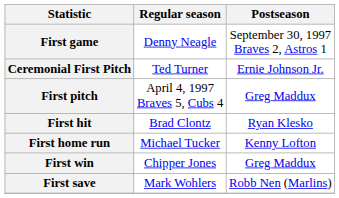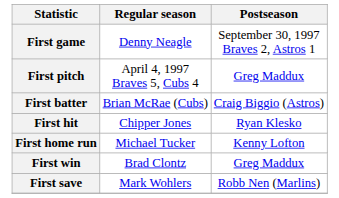- row: (69, 68)
+ row: (56, 103)
(180, 123) Brad Clontz -> (155, 123) Chipper Jones
(180, 163) Chipper Jones -> (155, 163) Brad Clontz
